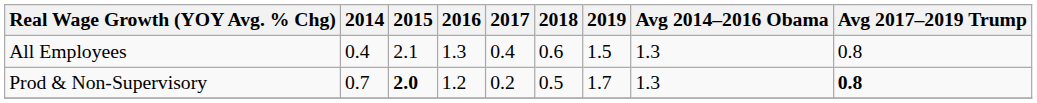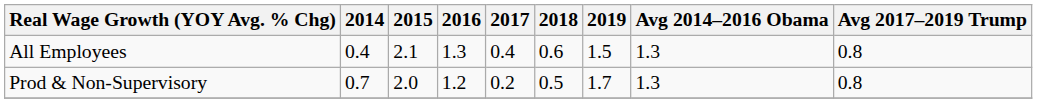(406, 82) bold -> (406, 82) normal
(850, 82) bold -> (850, 82) normal
